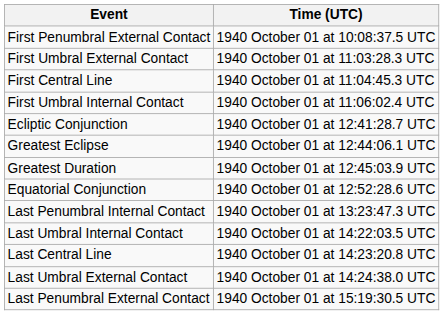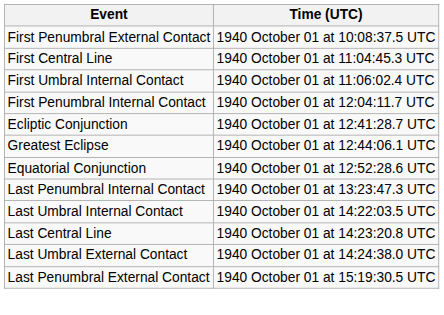- row: (98, 59)
+ row: (107, 102)
- row: (62, 168)
